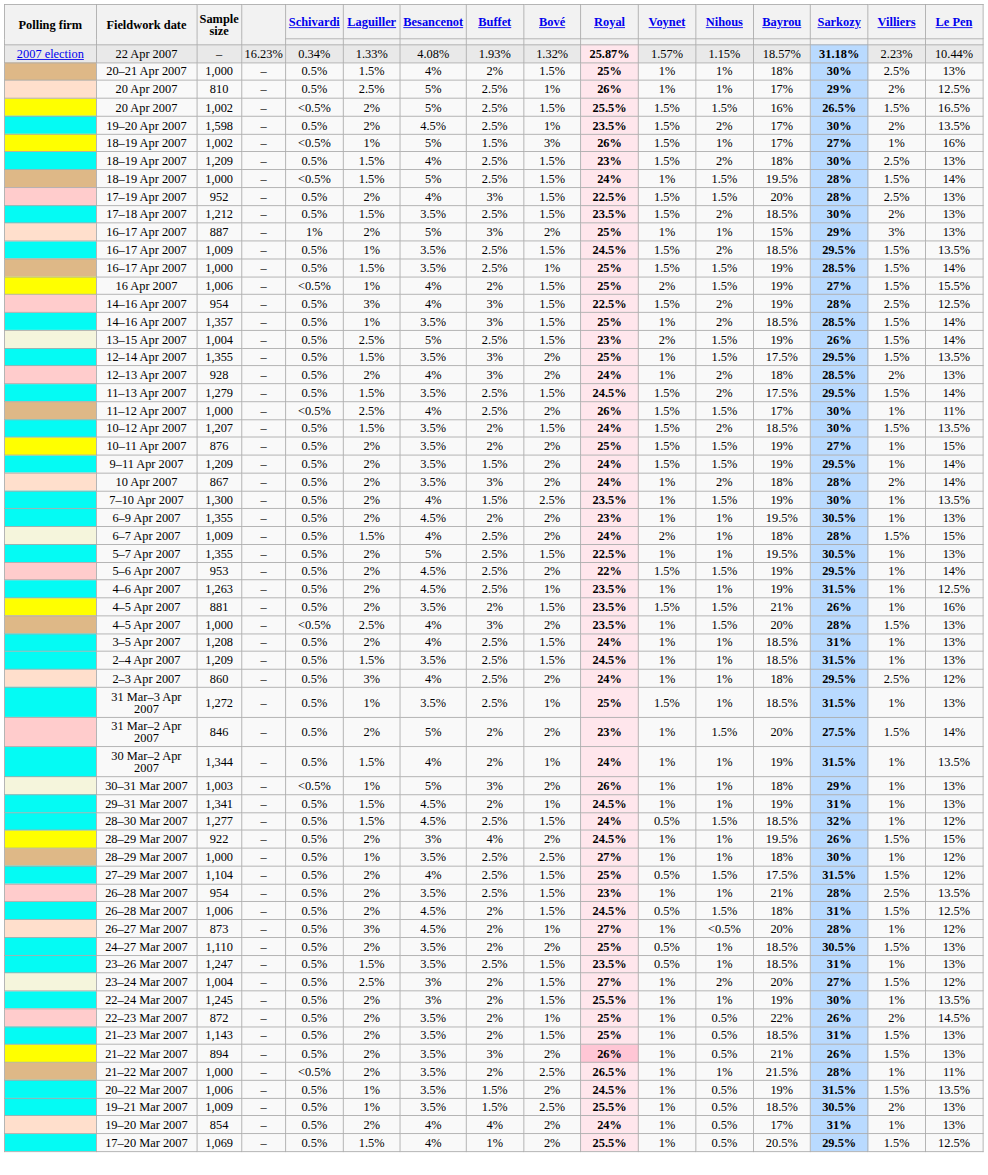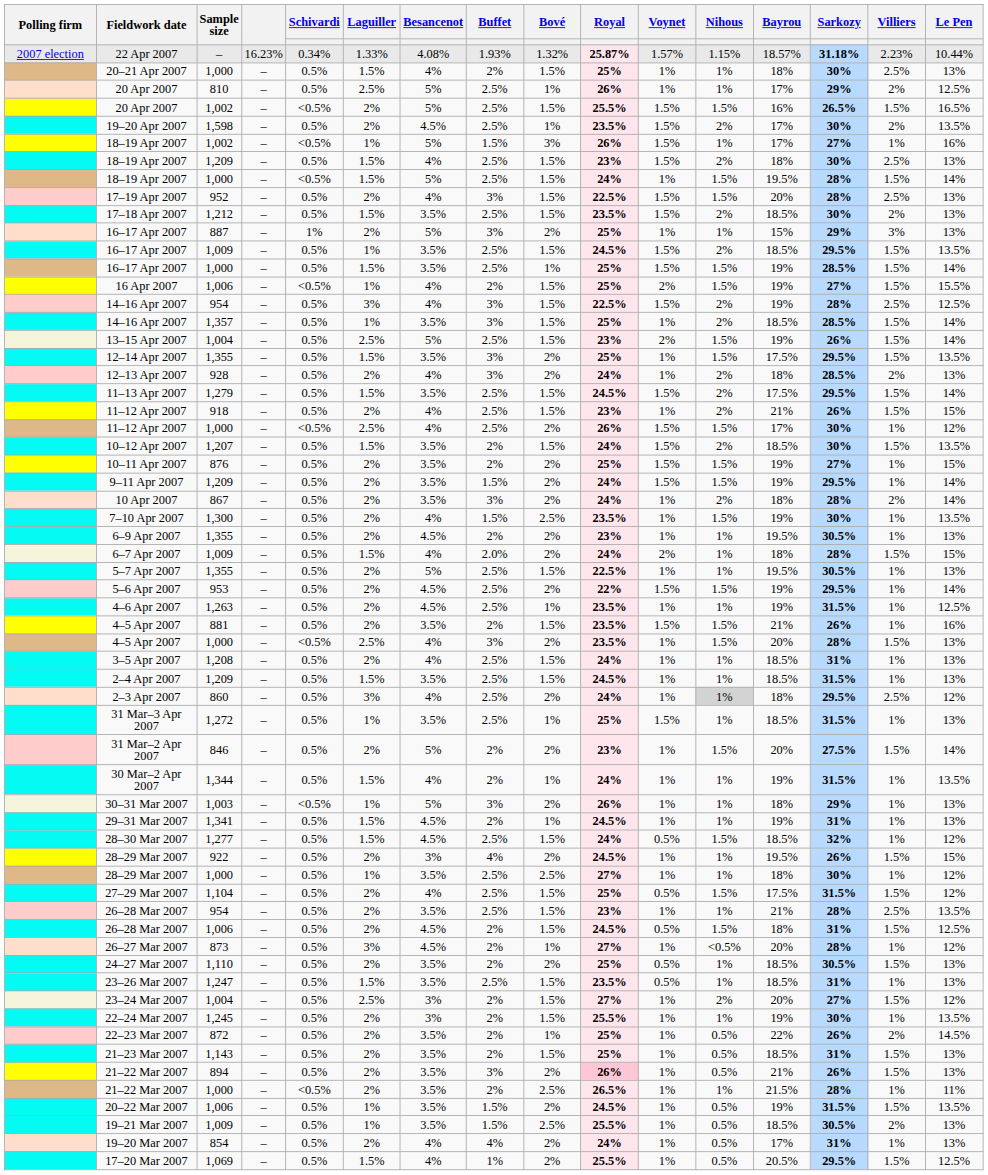+ row: (146, 411)
(954, 411) 11% -> (954, 429) 12%
(495, 536) 2.5% -> (495, 554) 2.0%
(724, 679) no background -> (724, 696) lightgrey background
